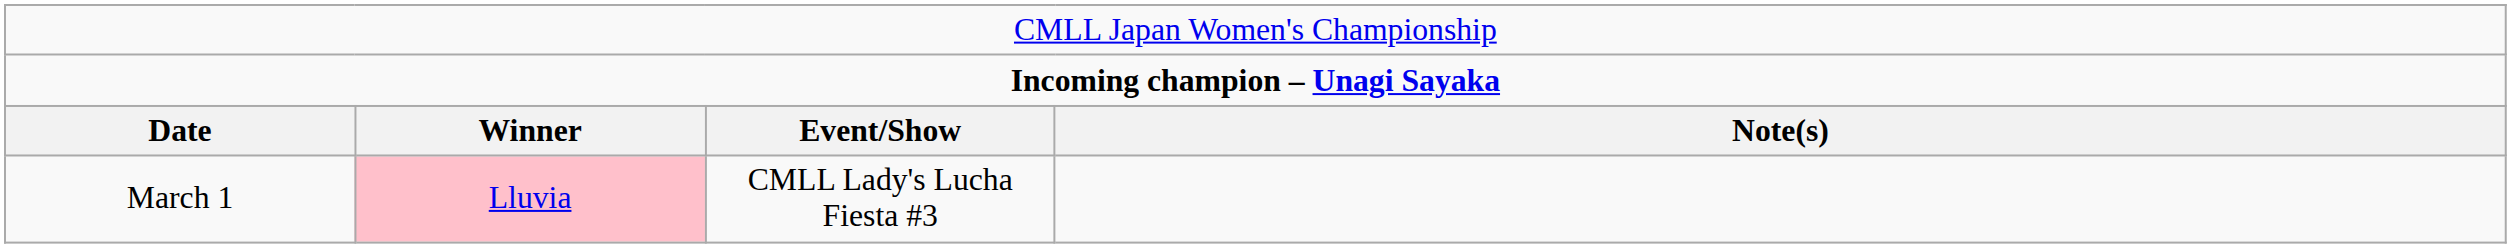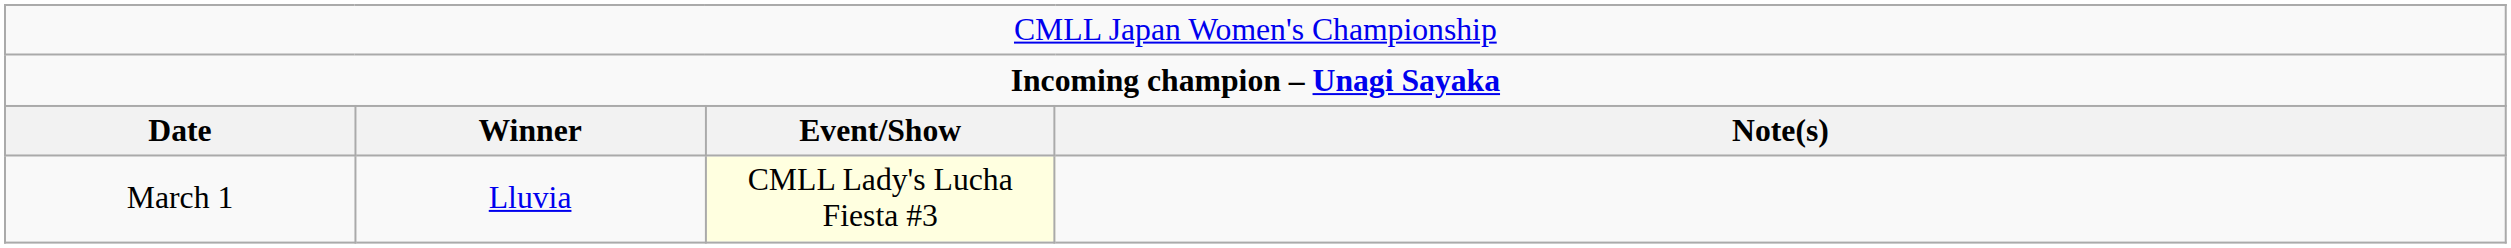(530, 198) pink background -> (530, 198) no background
(880, 198) no background -> (880, 198) lightyellow background
